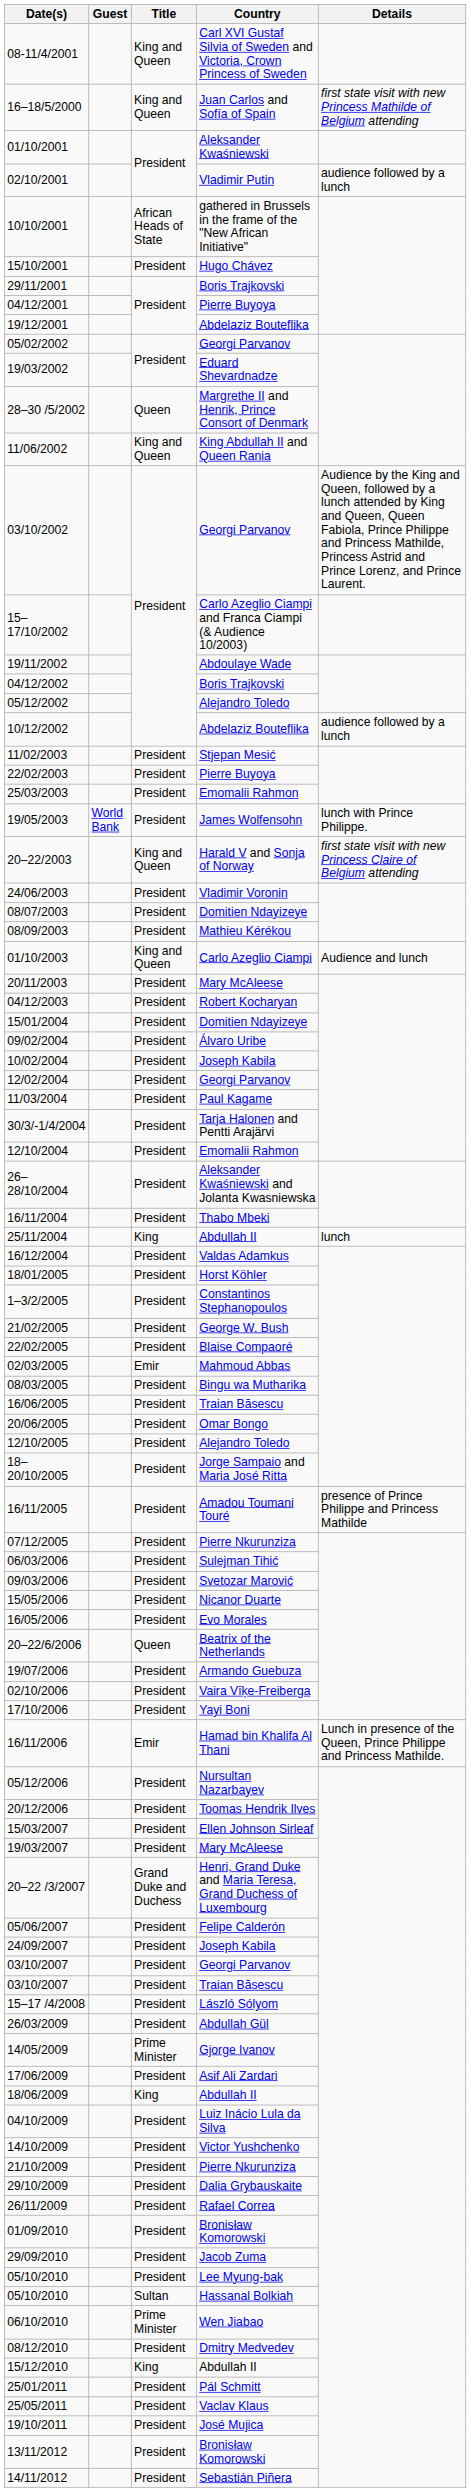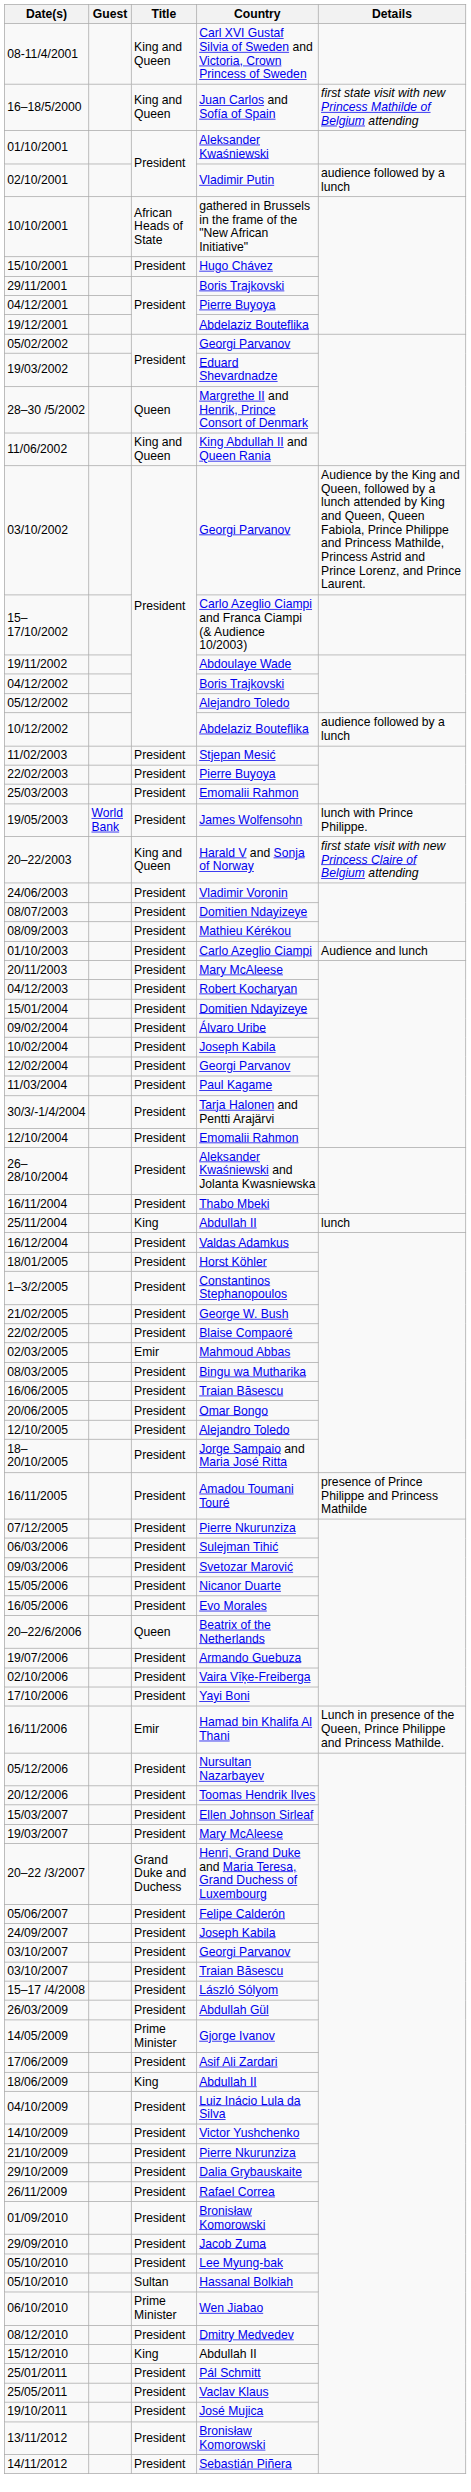(158, 957) King and Queen -> (160, 950) President
